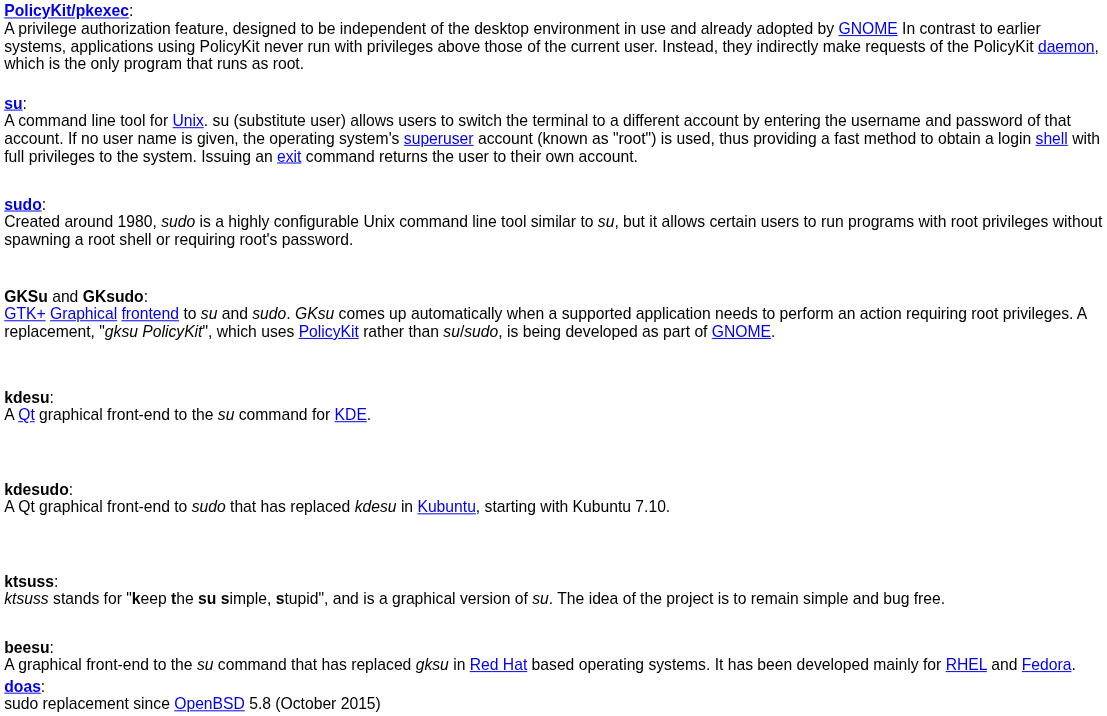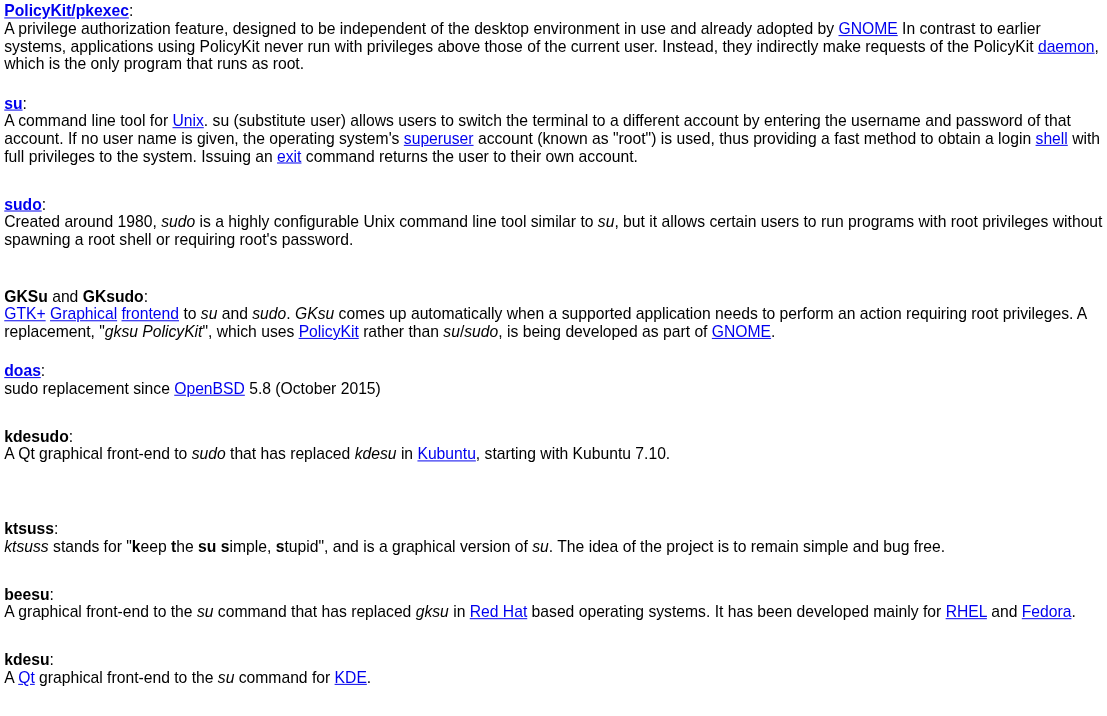rows swapped: (188, 406) <-> (193, 695)
